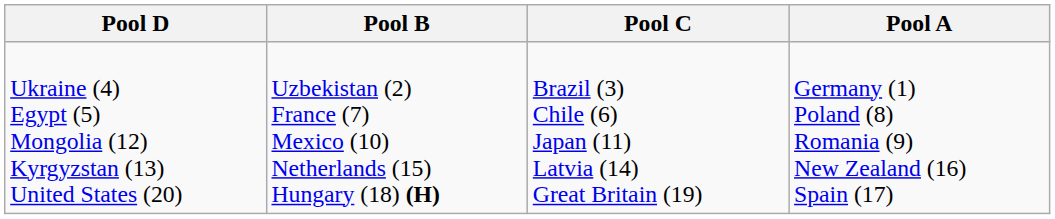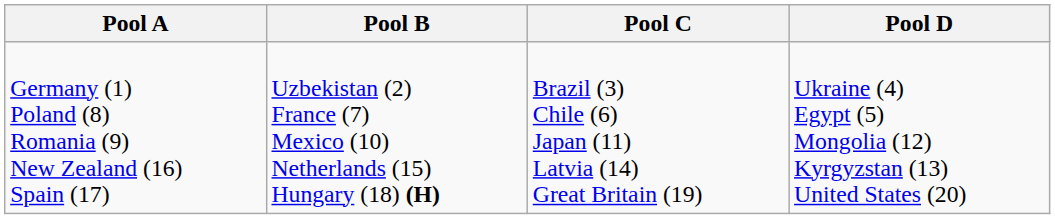columns swapped: (919, 23) <-> (135, 23)
